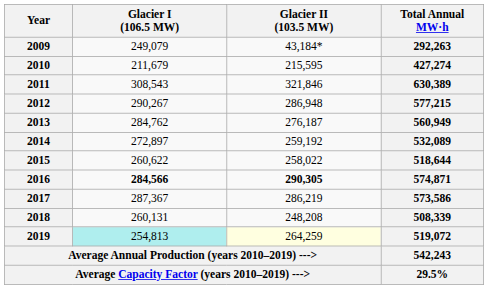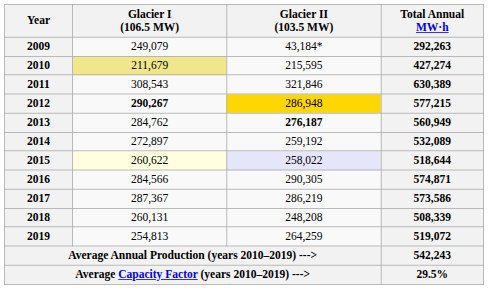(150, 65) no background -> (150, 65) khaki background
(150, 103) normal -> (150, 103) bold
(304, 103) no background -> (304, 103) gold background
(304, 122) normal -> (304, 122) bold
(150, 160) no background -> (150, 160) lightyellow background
(304, 160) no background -> (304, 160) lavender background
(150, 179) bold -> (150, 179) normal
(304, 179) bold -> (304, 179) normal
(150, 236) paleturquoise background -> (150, 236) no background
(304, 236) lightyellow background -> (304, 236) no background
